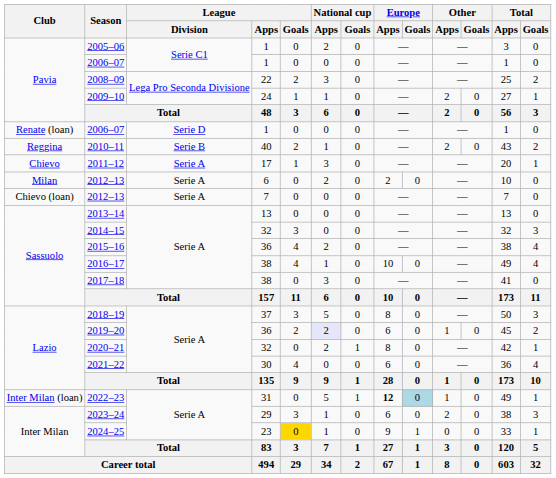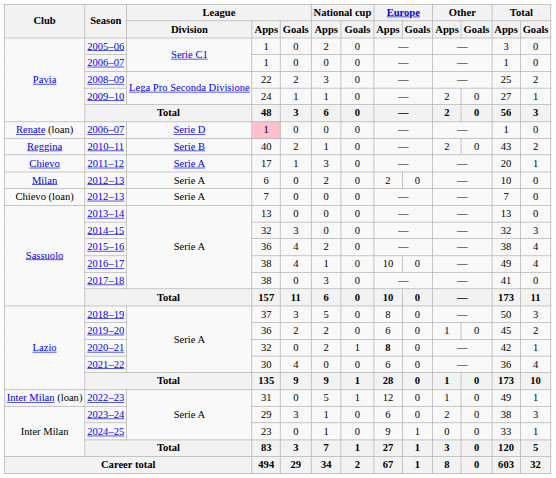(266, 130) no background -> (266, 130) pink background
(326, 331) lavender background -> (326, 331) no background
(388, 347) normal -> (388, 347) bold
(388, 398) bold -> (388, 398) normal
(417, 398) lightblue background -> (417, 398) no background
(296, 431) gold background -> (296, 431) no background
